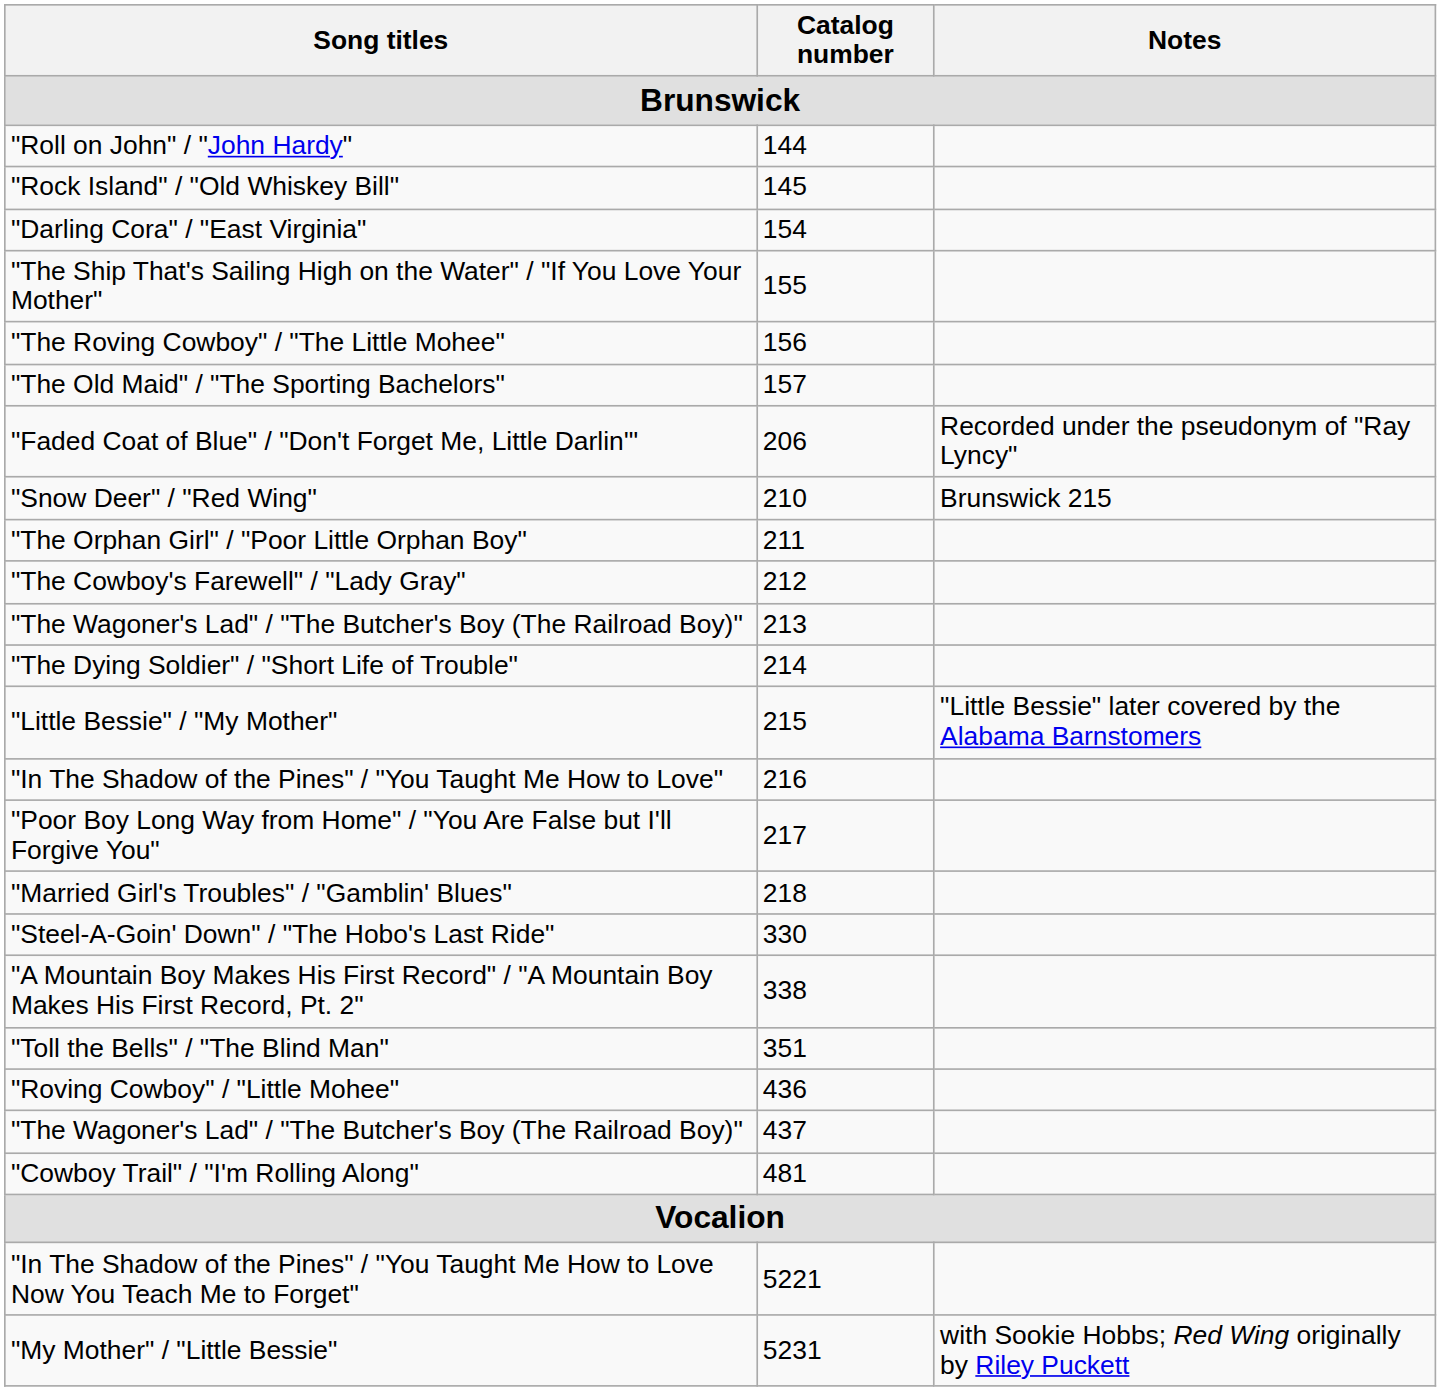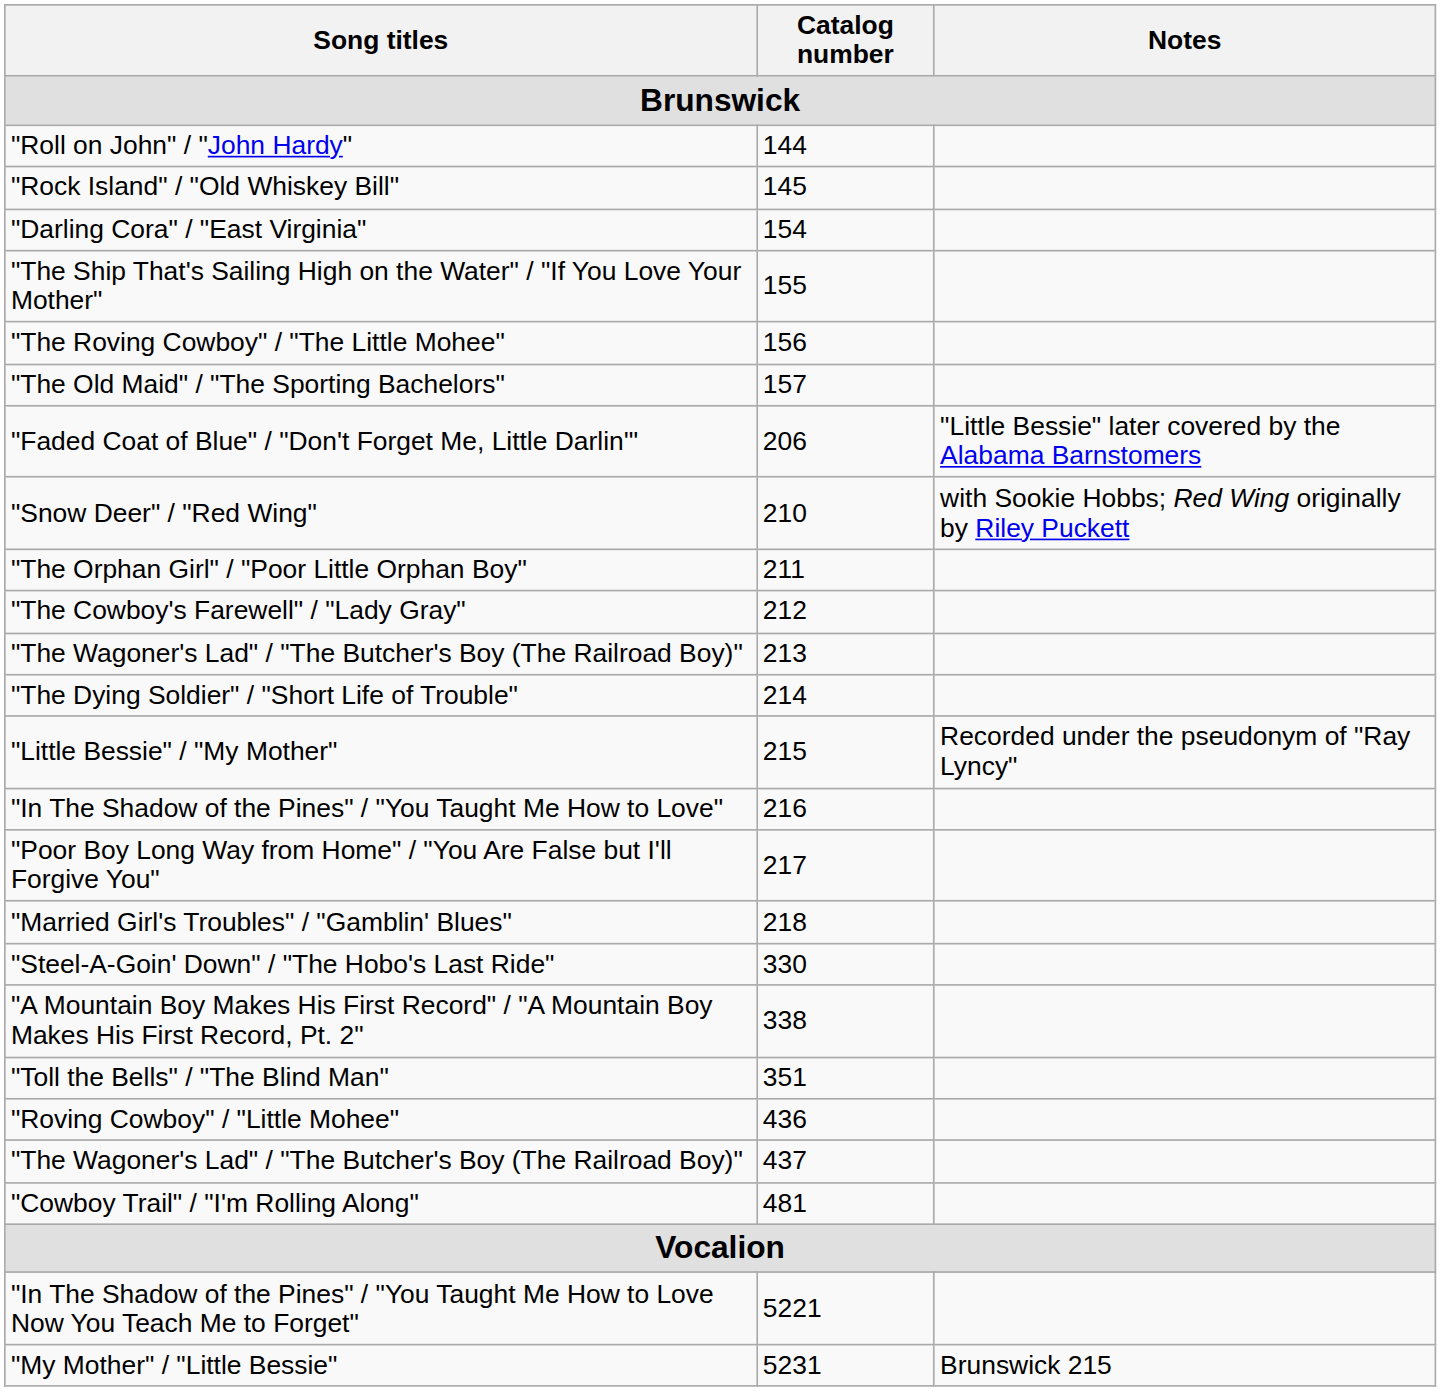(1175, 441) Recorded under the pseudonym of "Ray Lyncy" -> (1140, 441) "Little Bessie" later covered by the Alabama Barnstomers
(1026, 497) Brunswick 215 -> (1170, 512) with Sookie Hobbs; Red Wing originally by Riley Puckett
(1140, 722) "Little Bessie" later covered by the Alabama Barnstomers -> (1175, 751) Recorded under the pseudonym of "Ray Lyncy"
(1170, 1349) with Sookie Hobbs; Red Wing originally by Riley Puckett -> (1026, 1364) Brunswick 215
